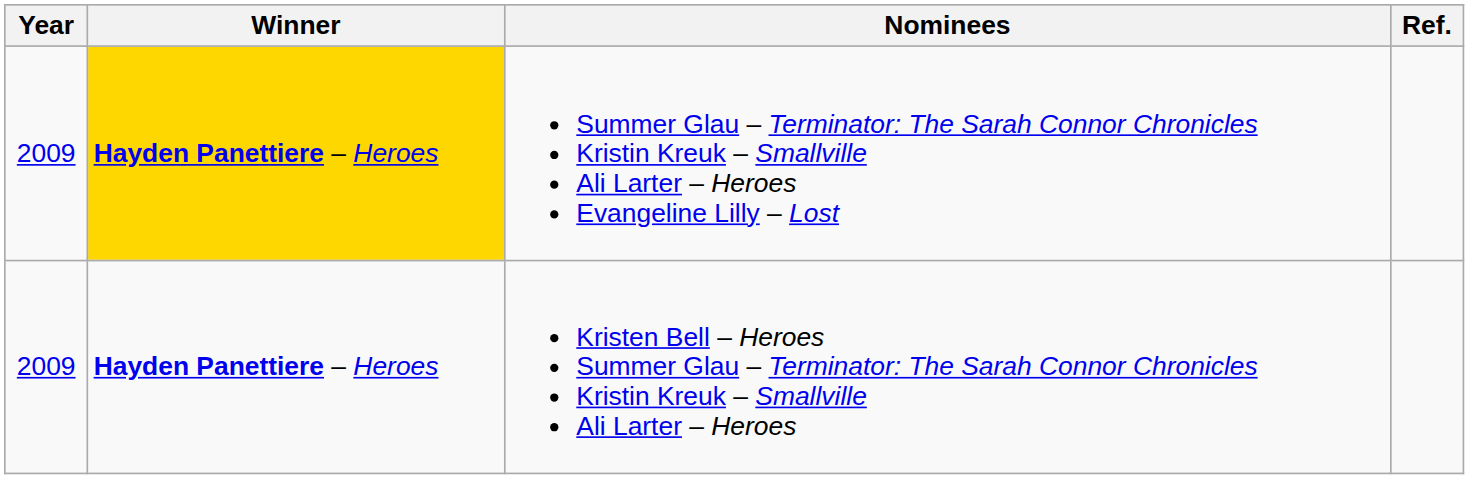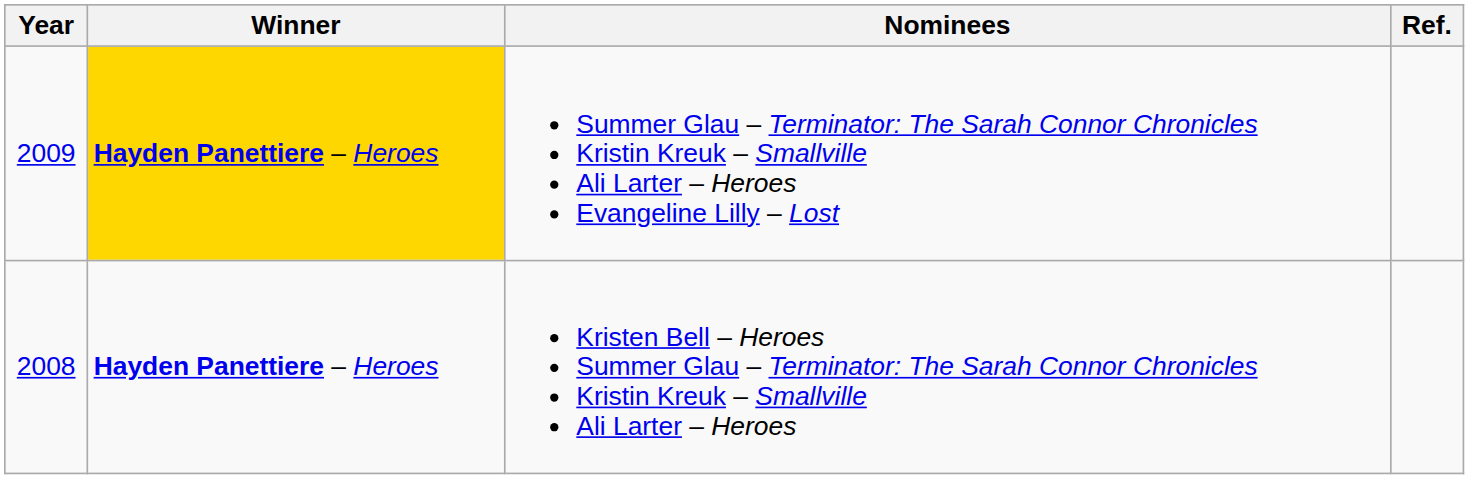(46, 366) 2009 -> (46, 366) 2008
